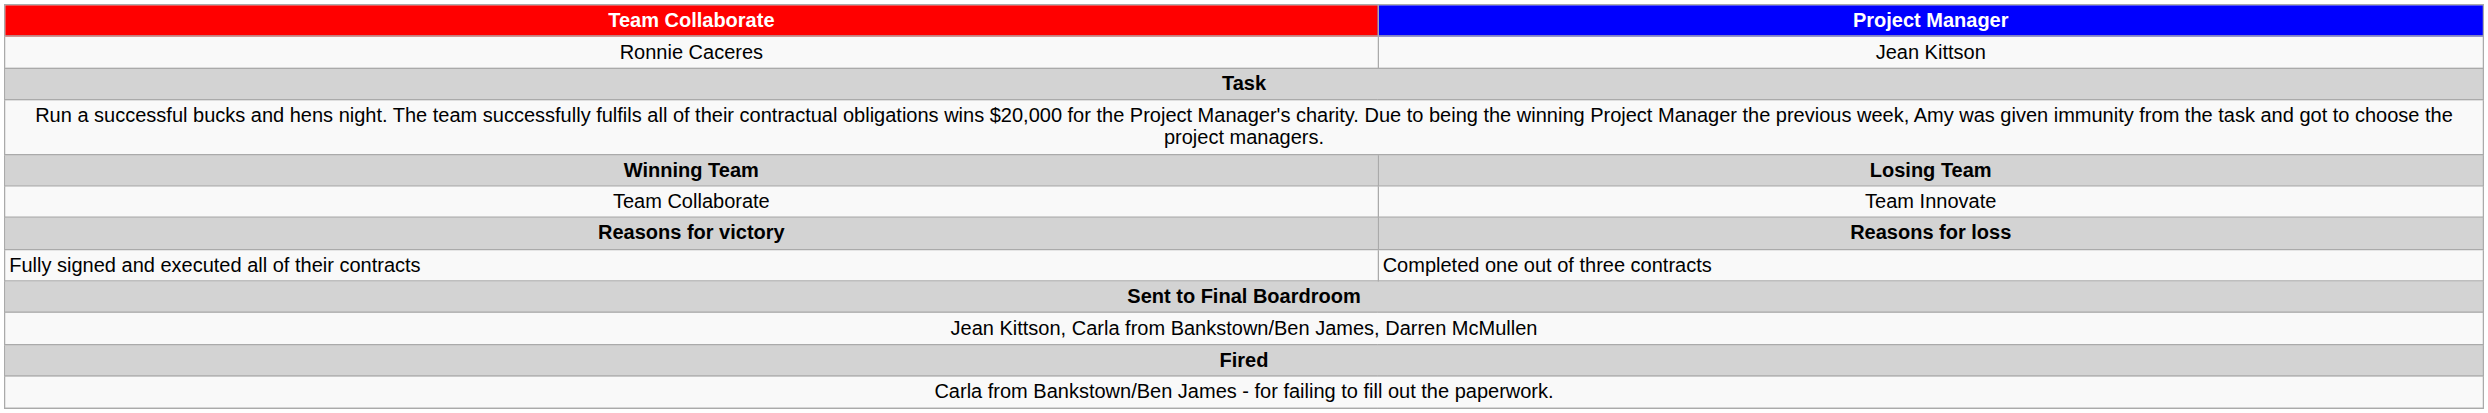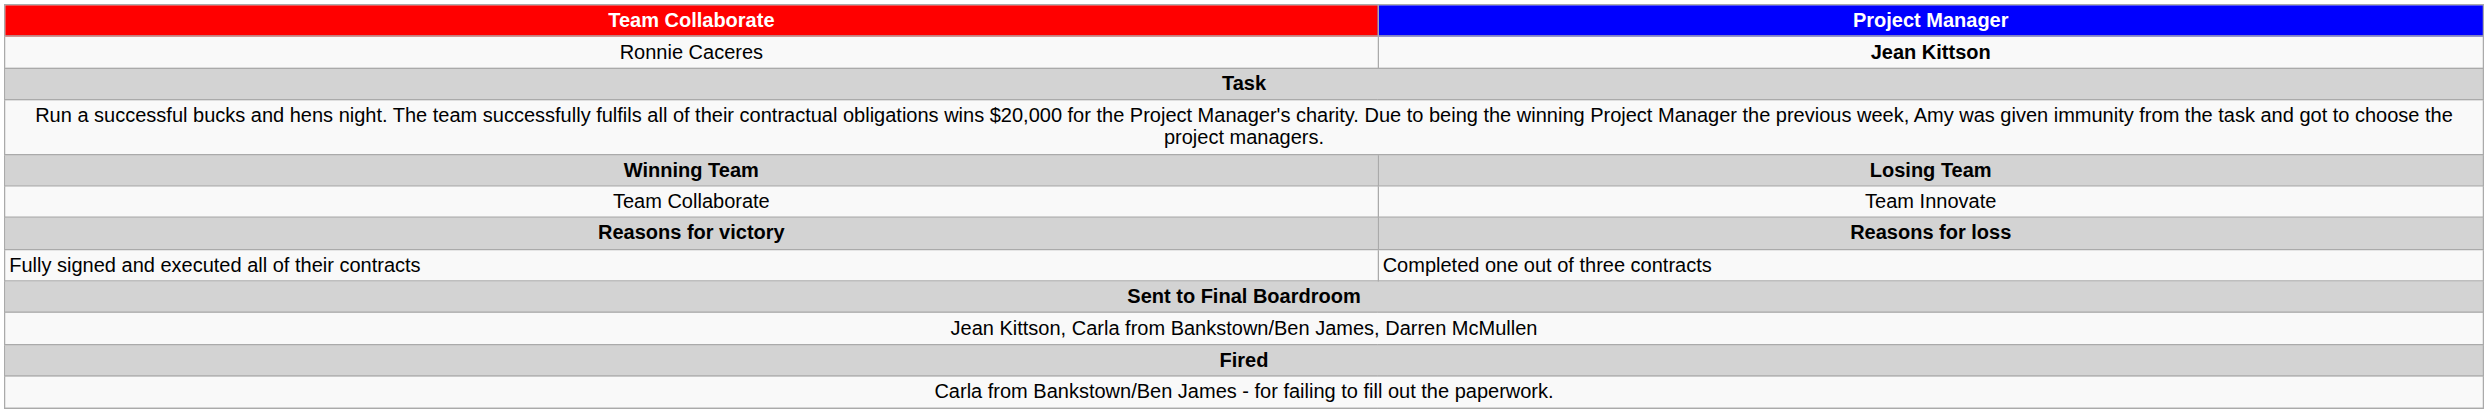(1931, 52) normal -> (1931, 52) bold
